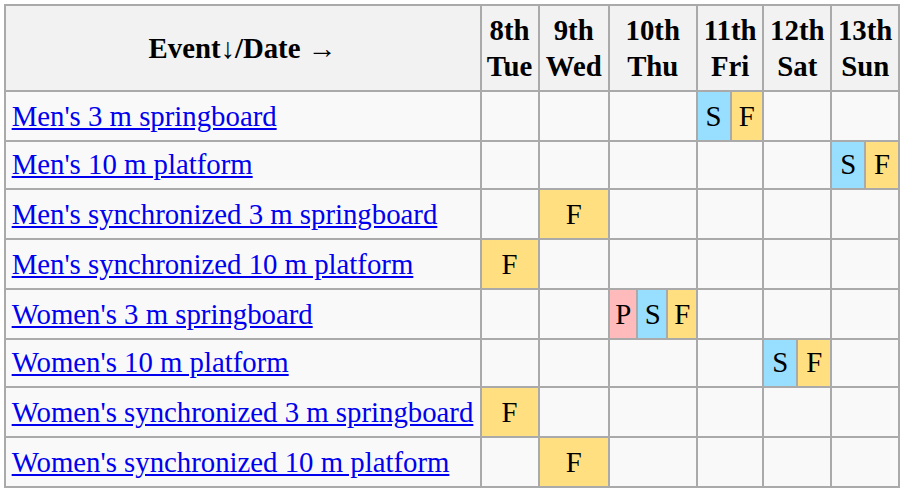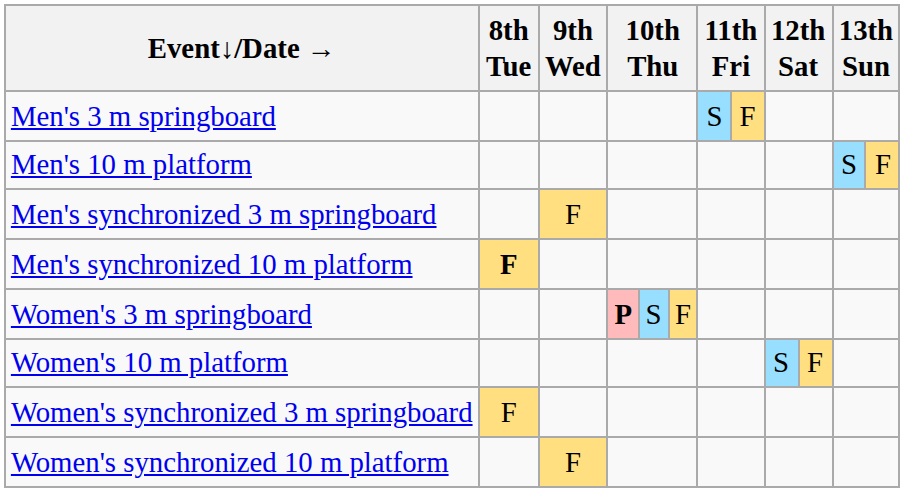(510, 264) normal -> (509, 264) bold
(623, 313) normal -> (623, 313) bold
